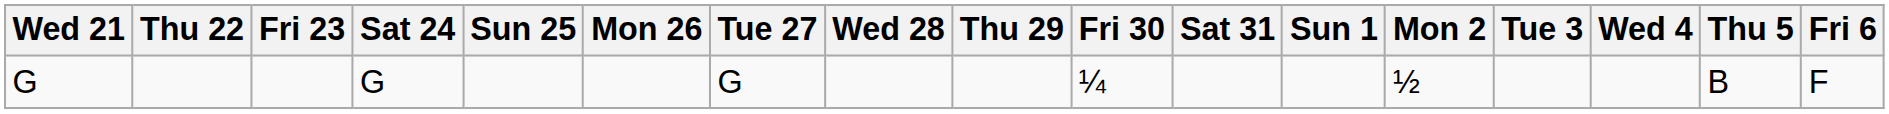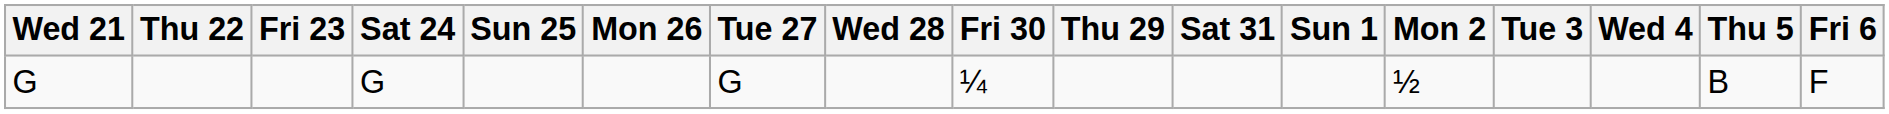columns swapped: (1012, 30) <-> (1122, 30)
